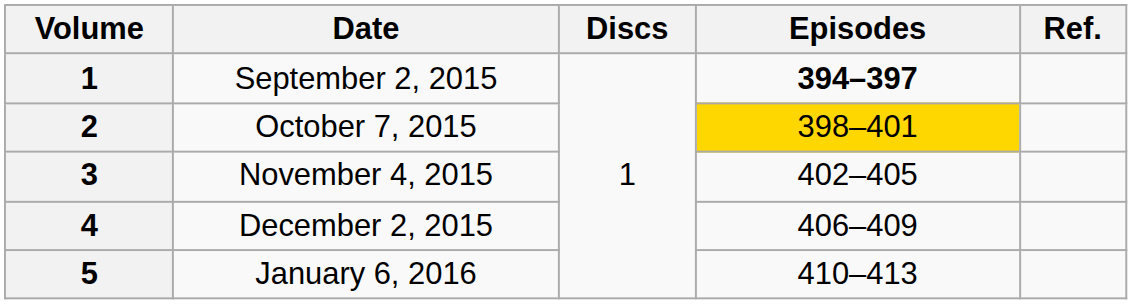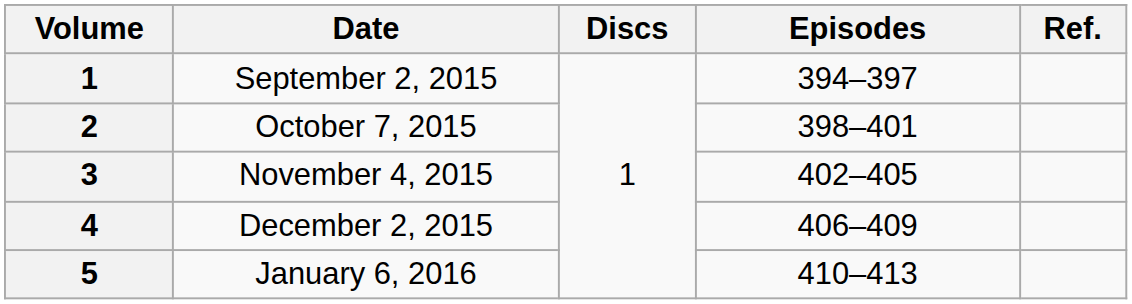(858, 77) bold -> (858, 77) normal
(858, 126) gold background -> (858, 126) no background
